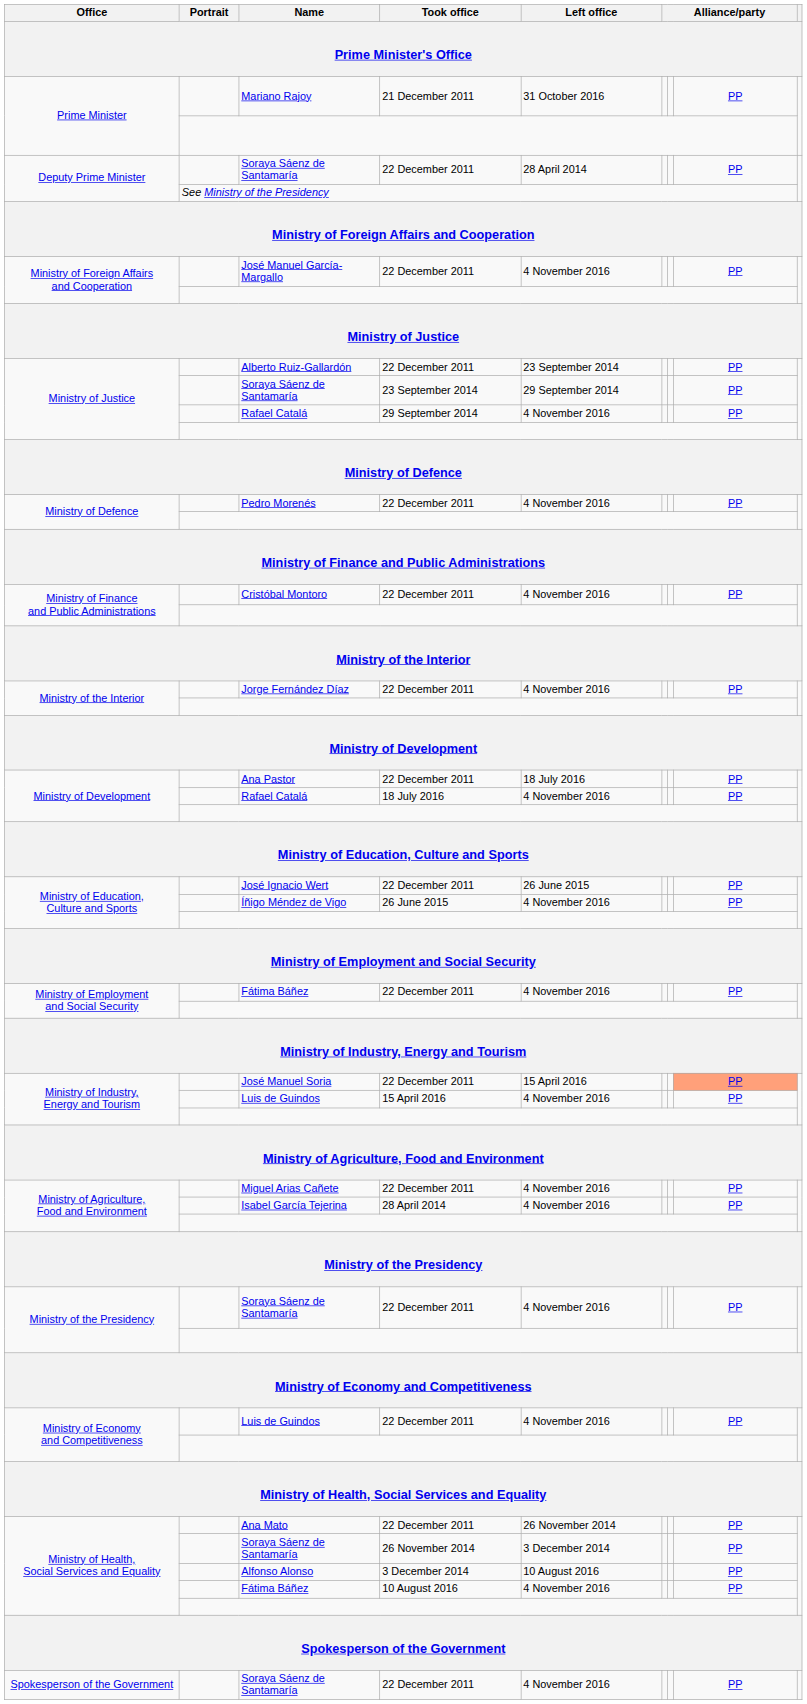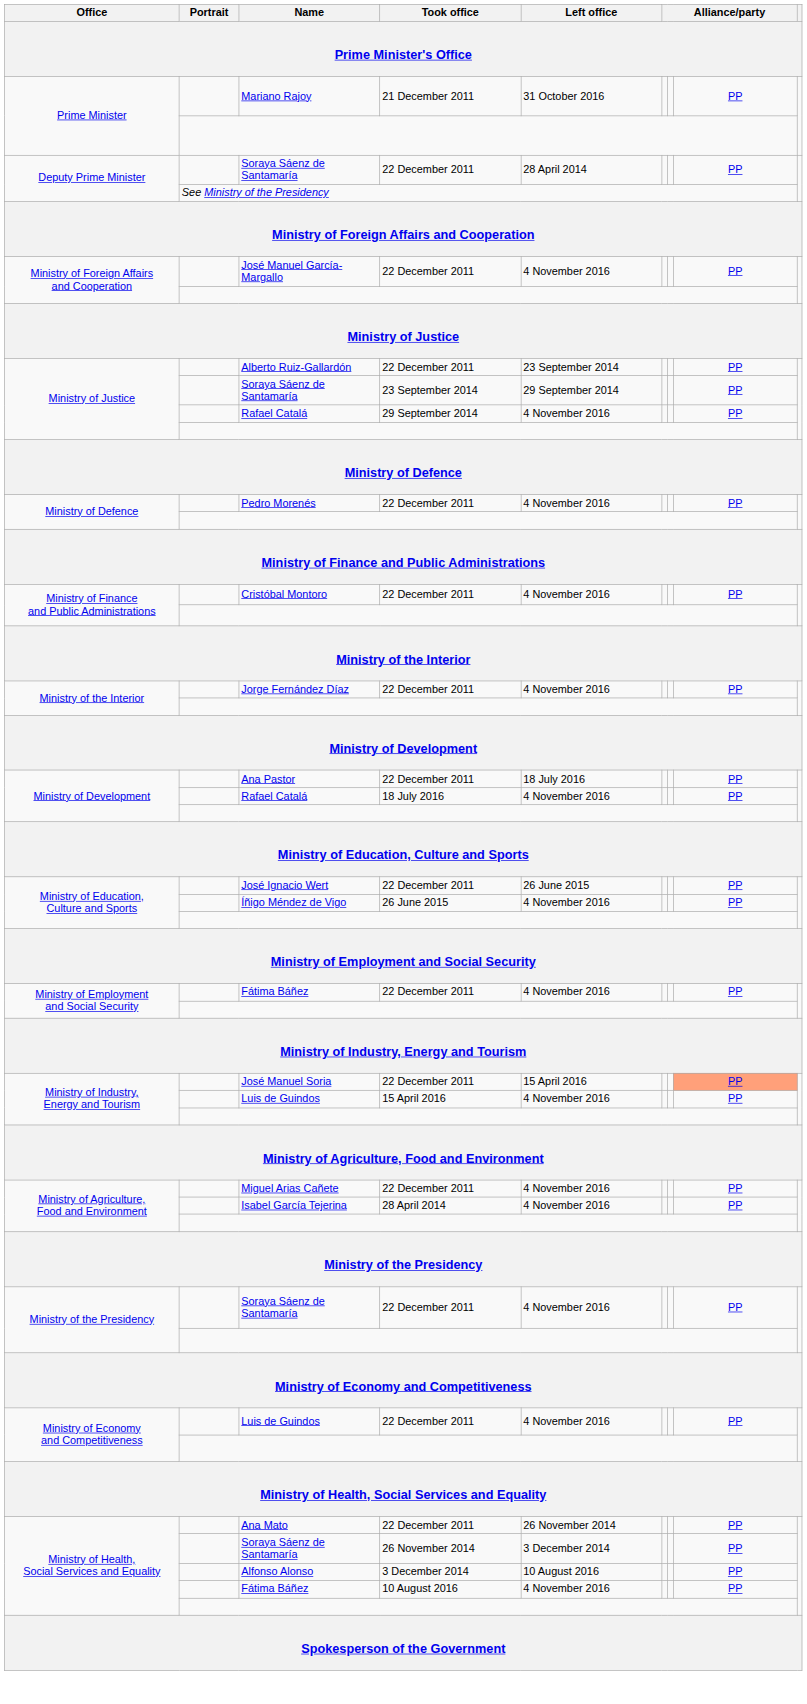- row: (92, 1685)
